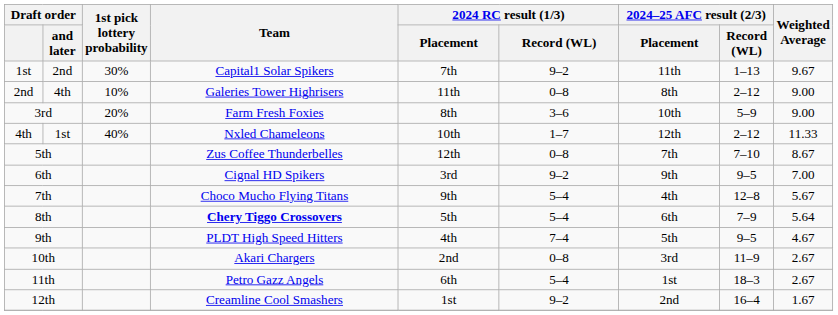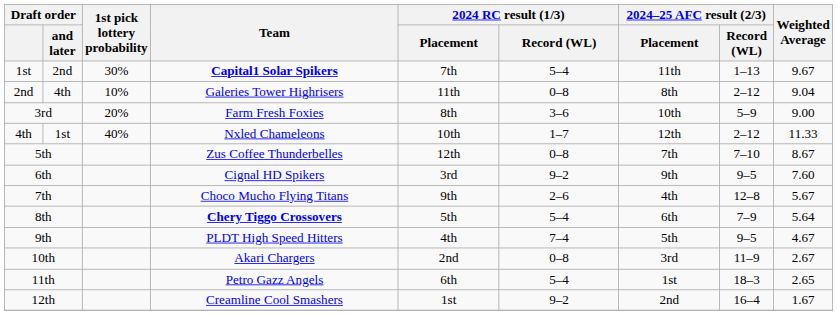(274, 71) normal -> (274, 71) bold
(559, 71) 9–2 -> (559, 71) 5–4
(803, 92) 9.00 -> (803, 92) 9.04
(803, 175) 7.00 -> (803, 175) 7.60
(559, 196) 5–4 -> (559, 196) 2–6
(803, 279) 2.67 -> (803, 279) 2.65
